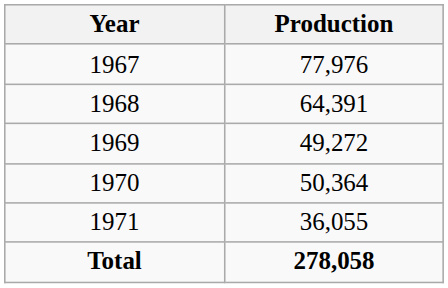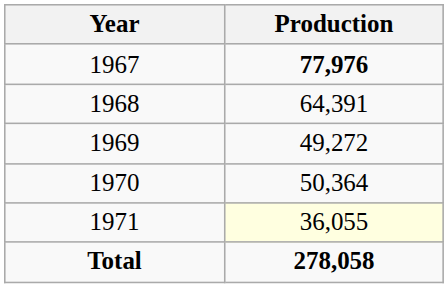(334, 63) normal -> (334, 63) bold
(334, 222) no background -> (334, 222) lightyellow background
